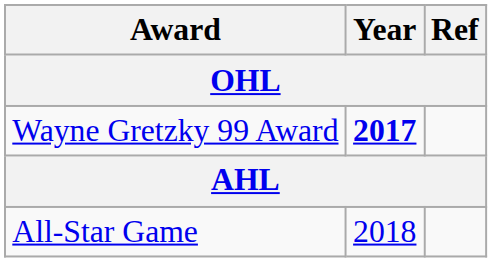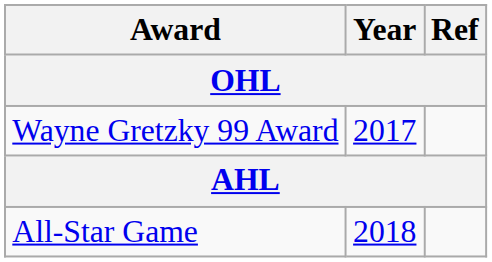(385, 130) bold -> (385, 130) normal
